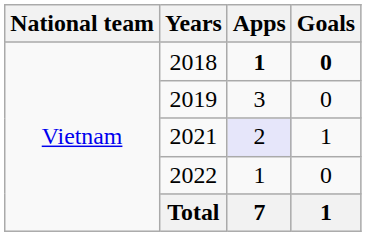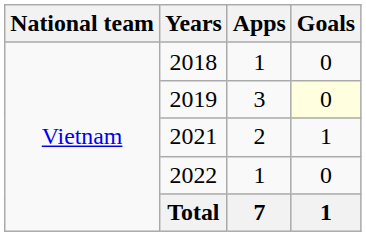(259, 61) bold -> (259, 61) normal
(326, 61) bold -> (326, 61) normal
(326, 99) no background -> (326, 99) lightyellow background
(259, 136) lavender background -> (259, 136) no background
